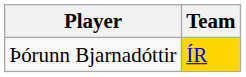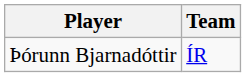(197, 54) gold background -> (197, 54) no background
